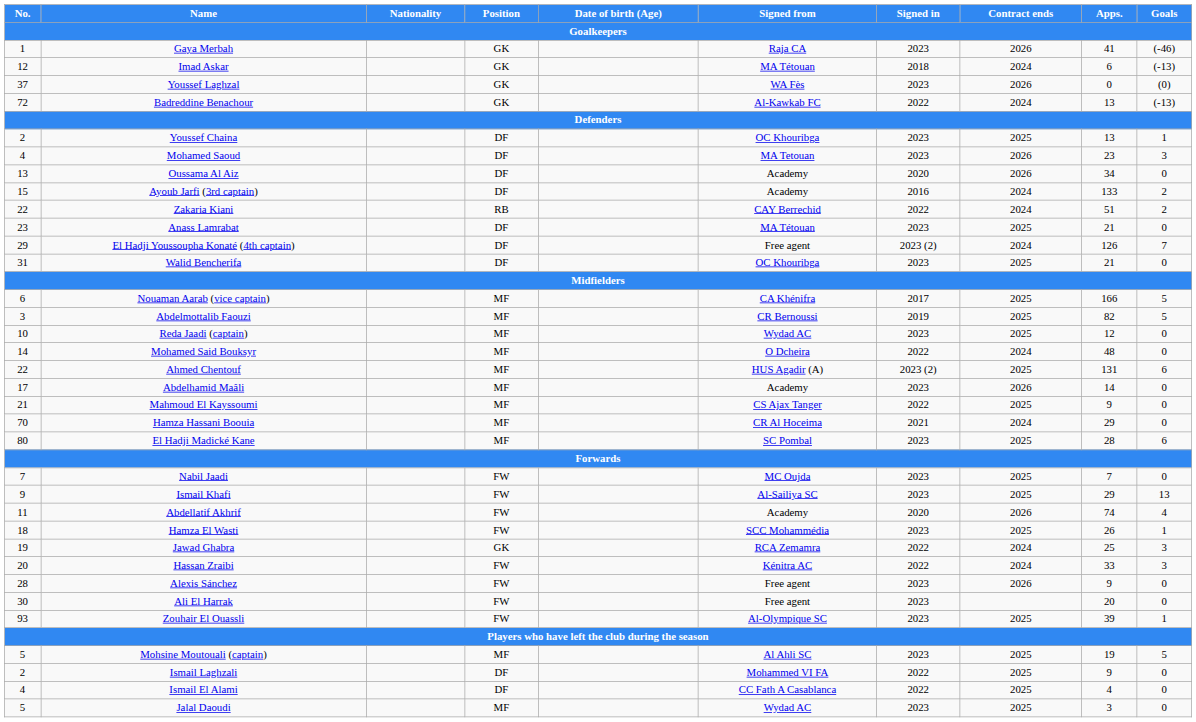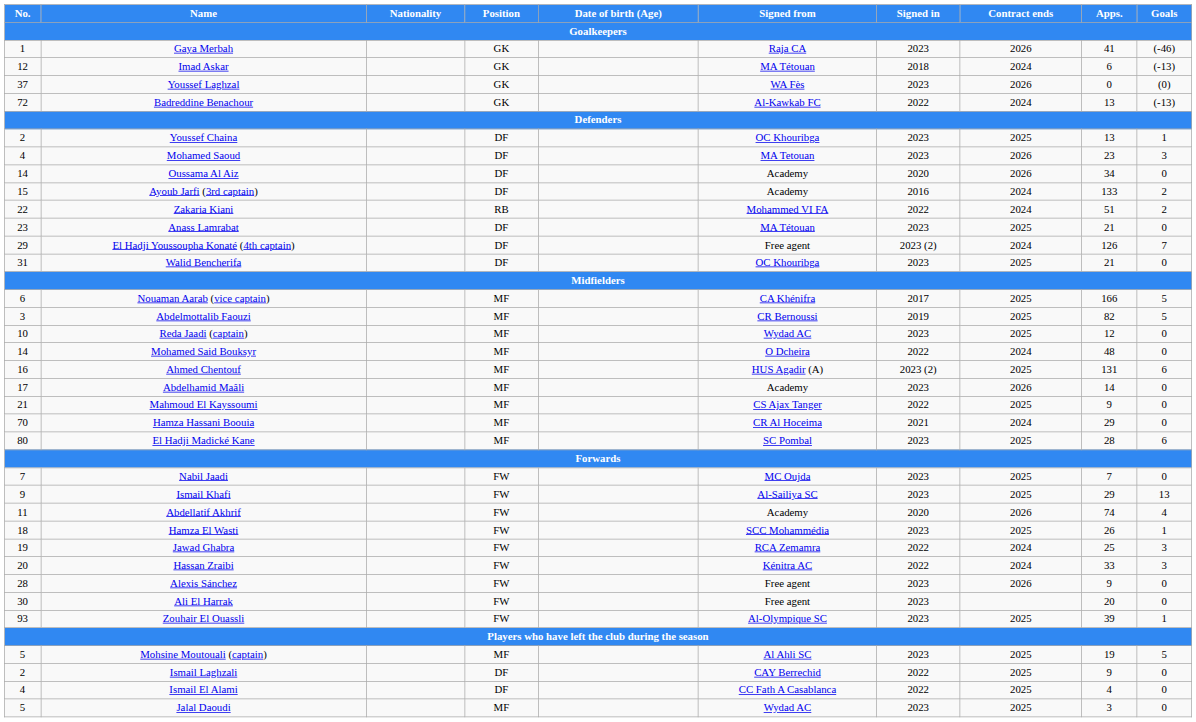(23, 174) 13 -> (23, 174) 14
(787, 209) CAY Berrechid -> (787, 209) Mohammed VI FA
(23, 370) 22 -> (23, 370) 16
(501, 548) GK -> (501, 548) FW
(787, 672) Mohammed VI FA -> (787, 672) CAY Berrechid
